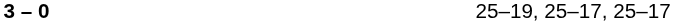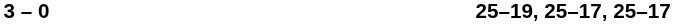(573, 10) normal -> (573, 10) bold
